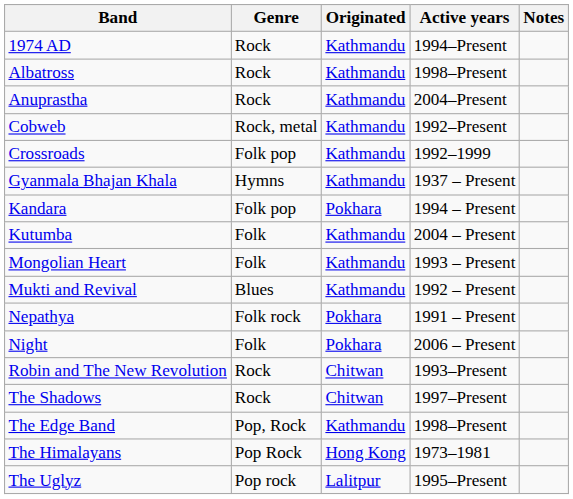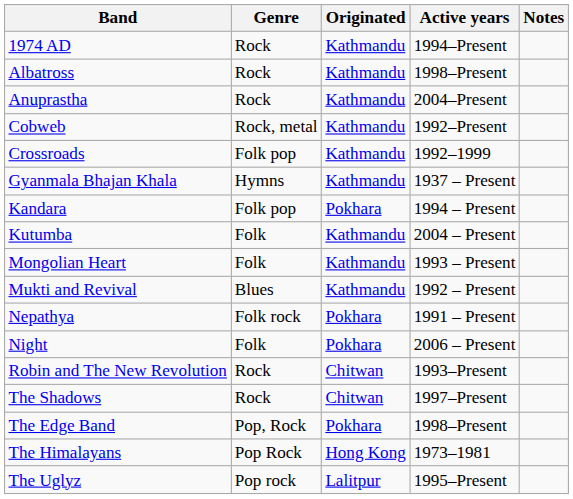(365, 425) Kathmandu -> (353, 425) Pokhara
